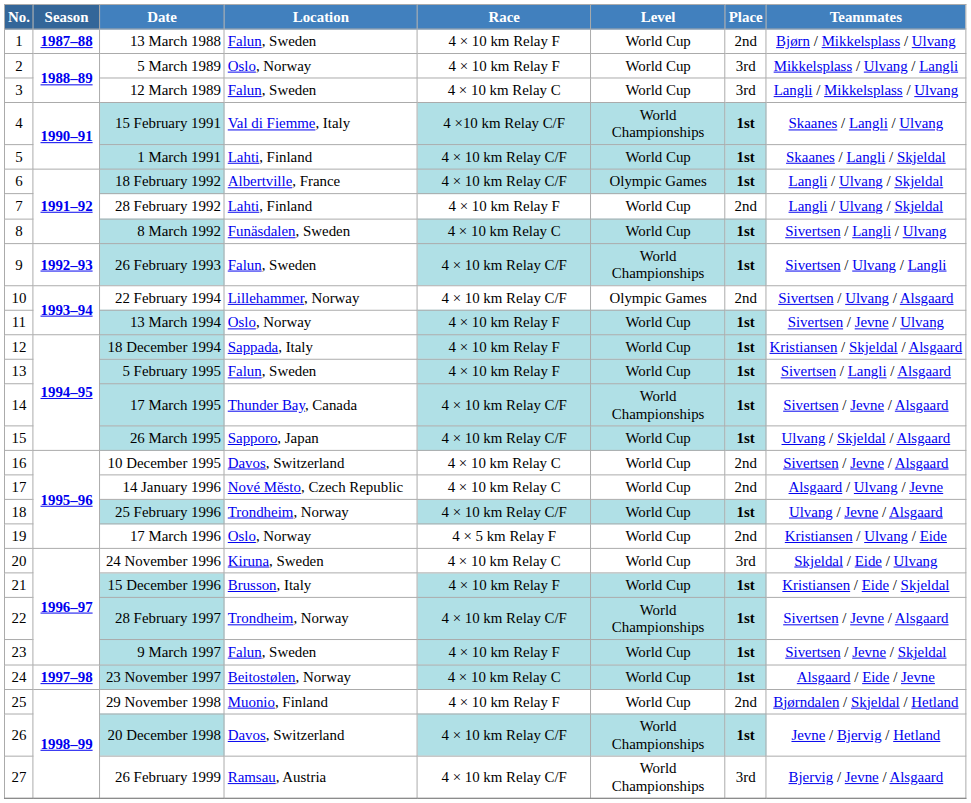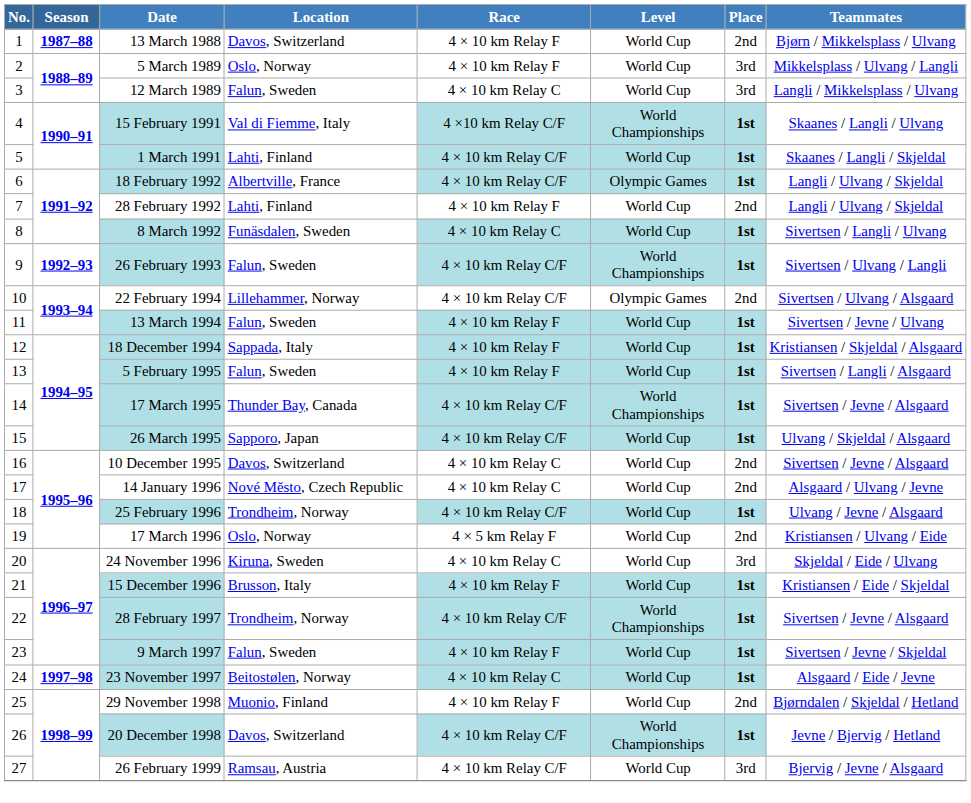(272, 41) Falun, Sweden -> (286, 41) Davos, Switzerland
(270, 322) Oslo, Norway -> (272, 322) Falun, Sweden
(658, 777) World Championships -> (658, 768) World Cup
